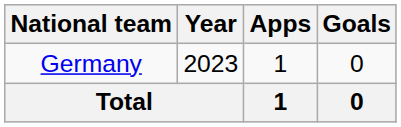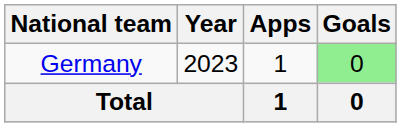(357, 63) no background -> (357, 63) lightgreen background
